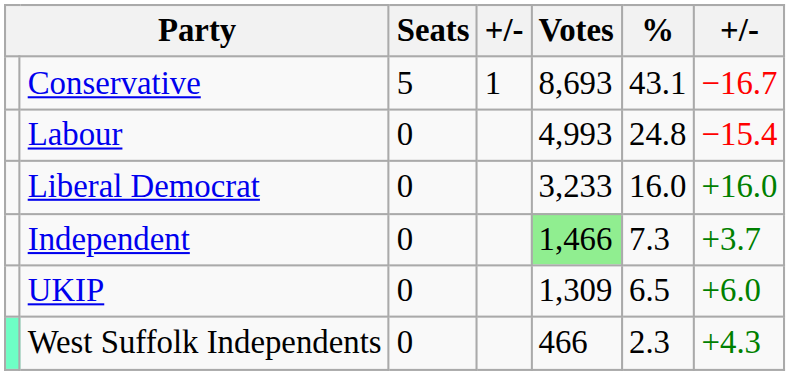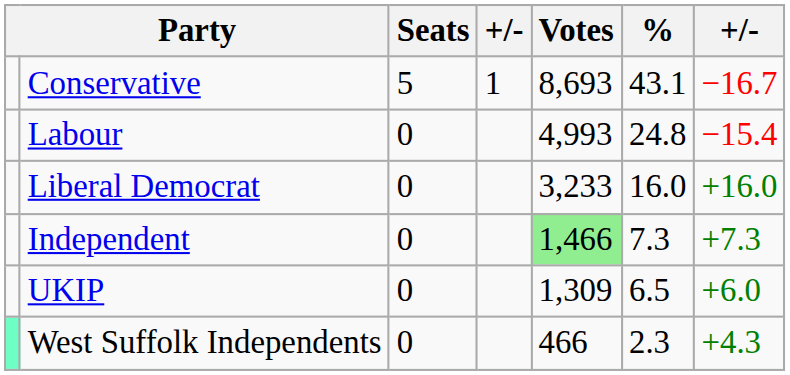(731, 238) +3.7 -> (731, 238) +7.3
